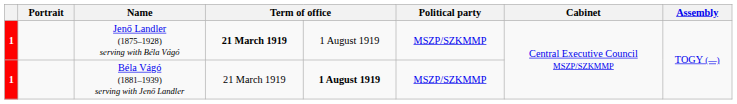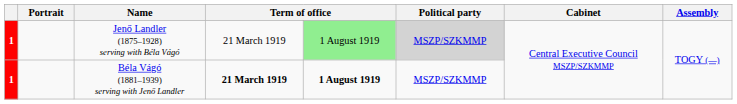(254, 40) bold -> (254, 40) normal
(349, 40) no background -> (349, 40) lightgreen background
(450, 40) no background -> (450, 40) lightgrey background
(254, 79) normal -> (254, 79) bold
